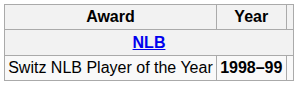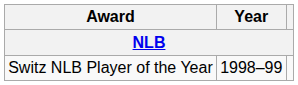(251, 67) bold -> (251, 67) normal
